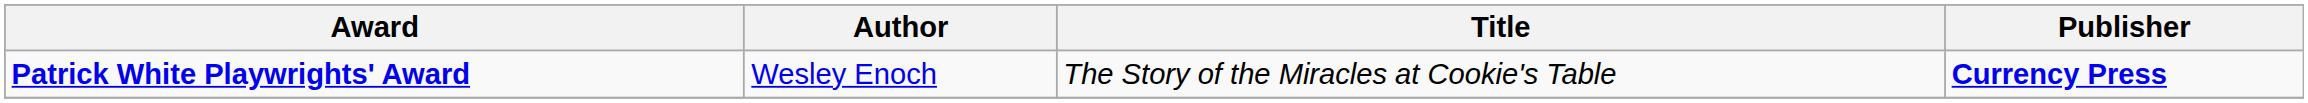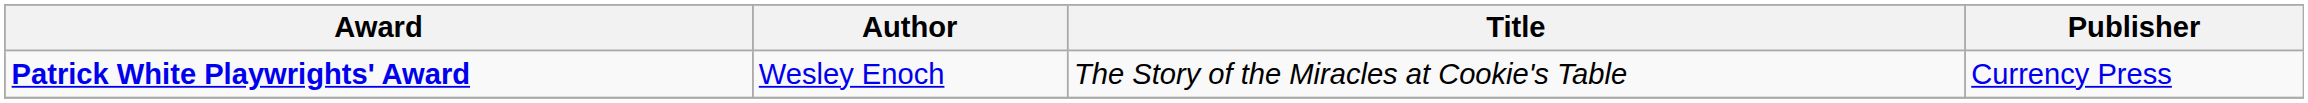(2059, 73) bold -> (2072, 73) normal
